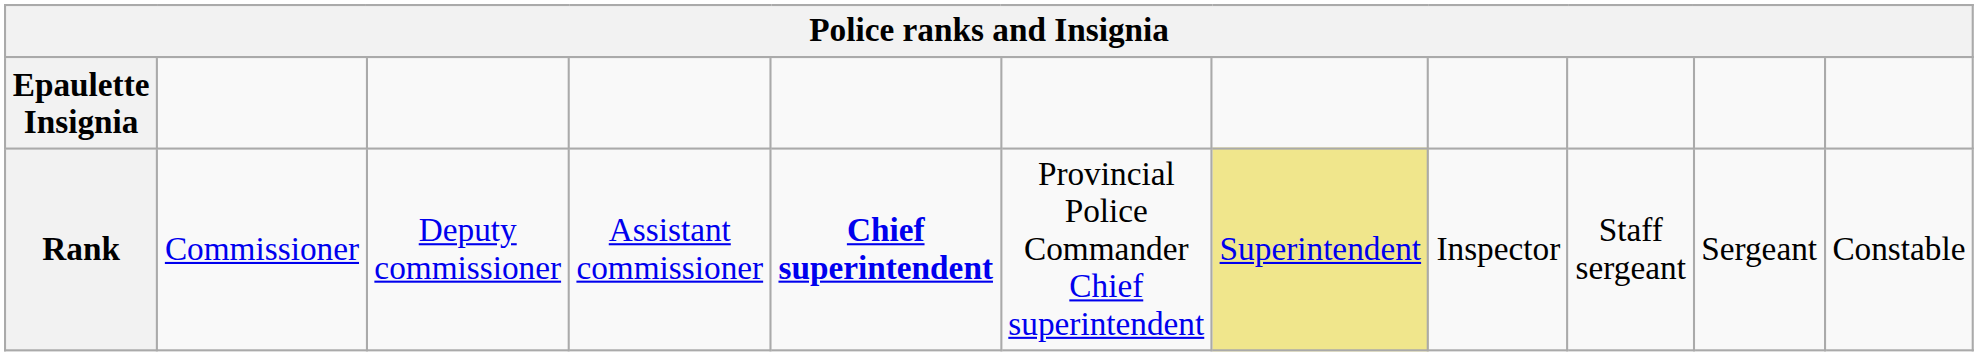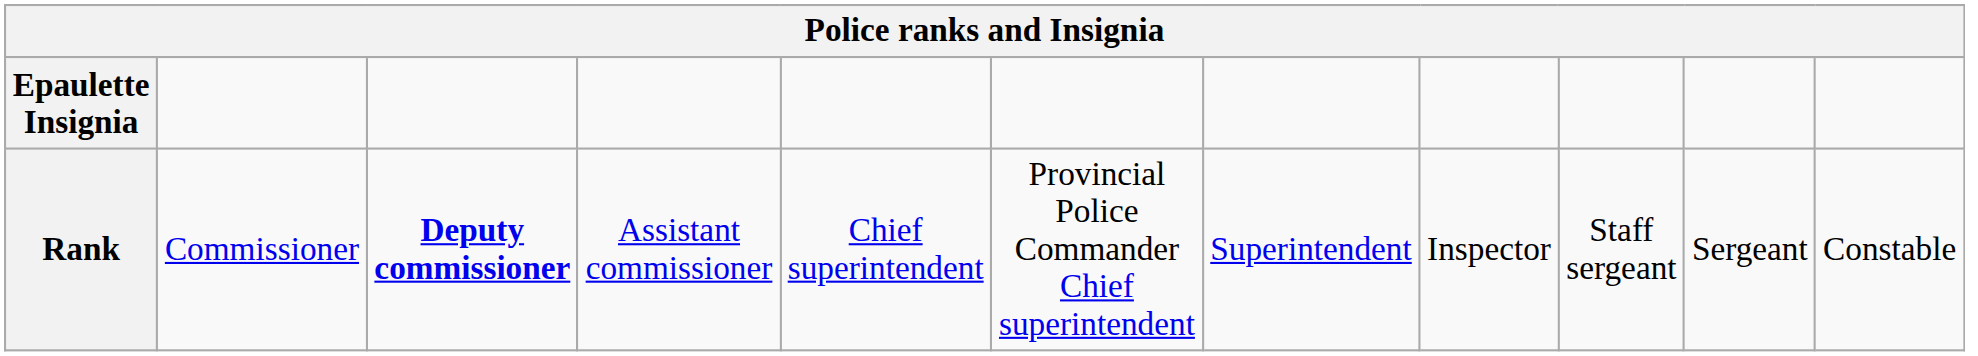(468, 248) normal -> (472, 248) bold
(886, 248) bold -> (886, 248) normal
(1320, 248) khaki background -> (1311, 248) no background
